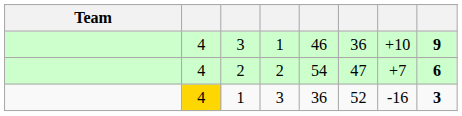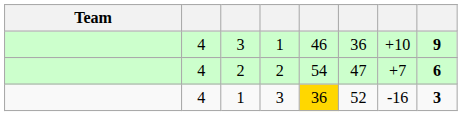(201, 97) gold background -> (201, 97) no background
(319, 97) no background -> (319, 97) gold background
